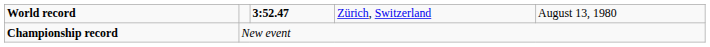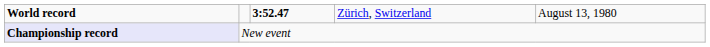(62, 32) no background -> (62, 32) lavender background
